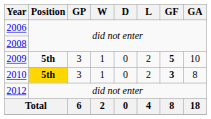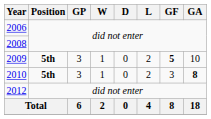(48, 75) gold background -> (48, 75) no background
(172, 75) bold -> (172, 75) normal
(195, 75) normal -> (195, 75) bold
